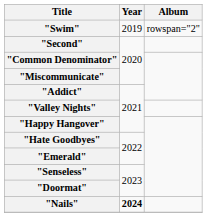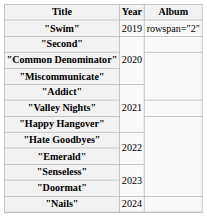(132, 204) bold -> (132, 204) normal
